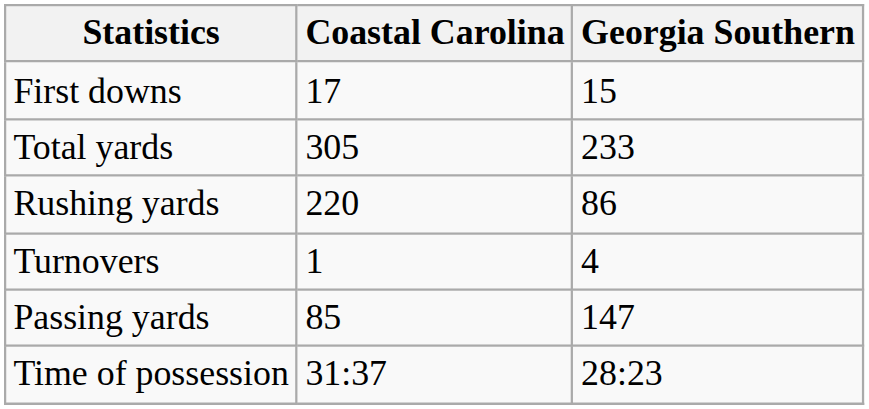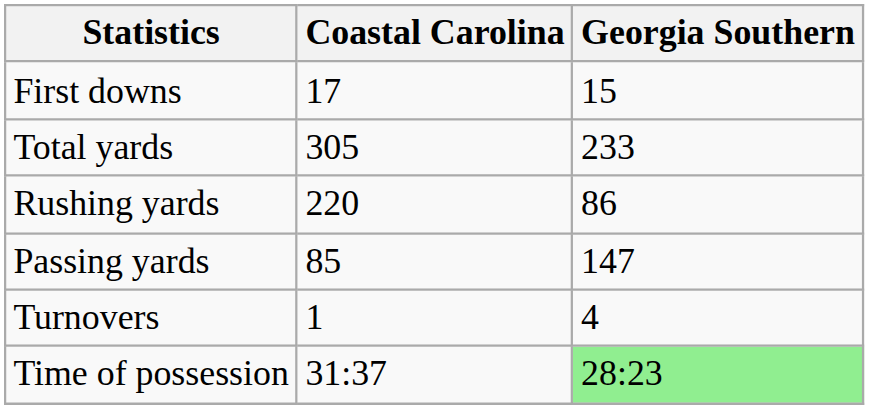rows swapped: (111, 317) <-> (86, 260)
(622, 373) no background -> (622, 373) lightgreen background
